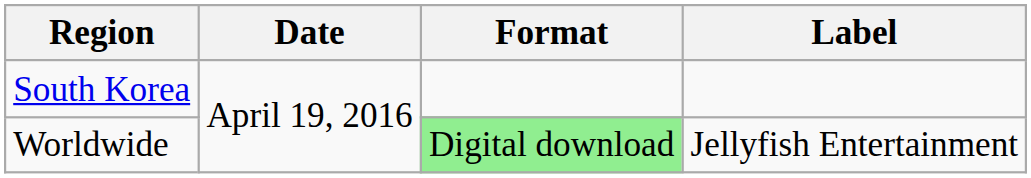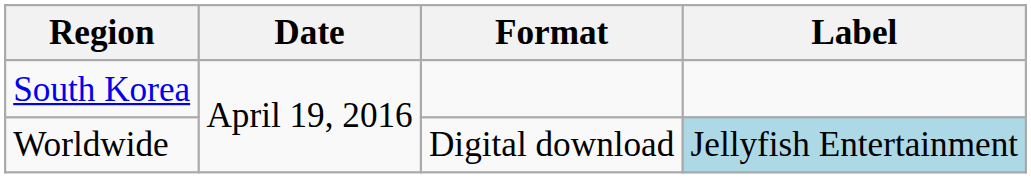(552, 144) lightgreen background -> (552, 144) no background
(854, 144) no background -> (854, 144) lightblue background
